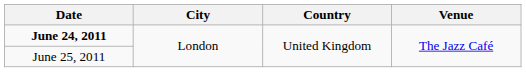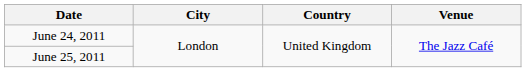(69, 35) bold -> (69, 35) normal
